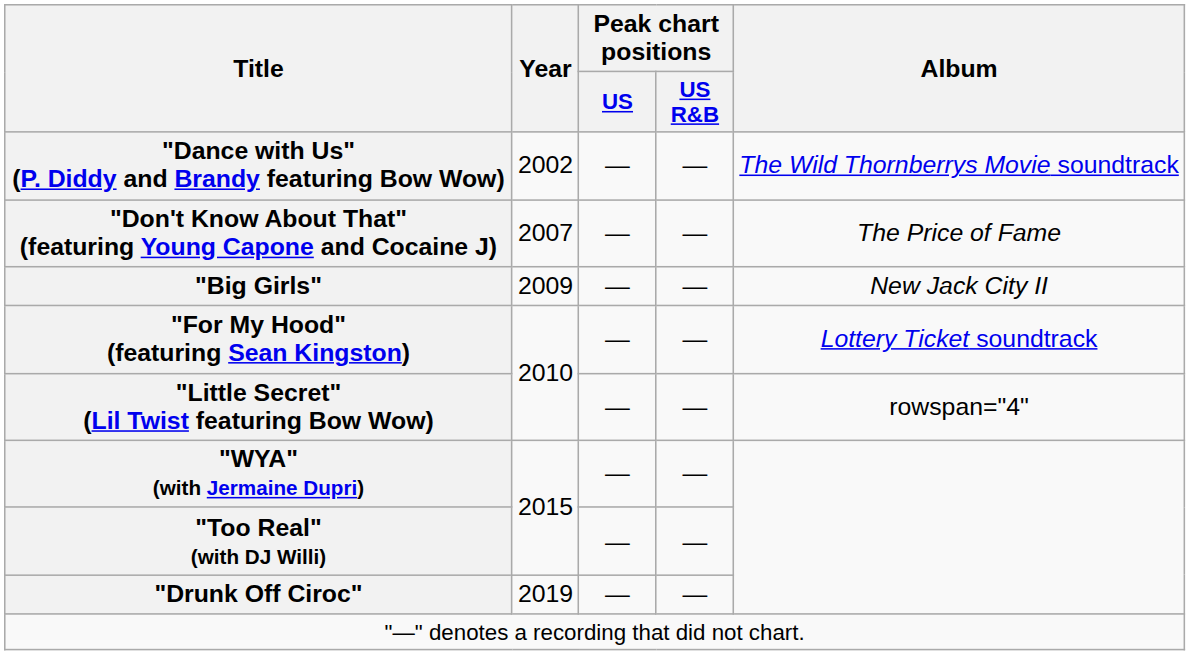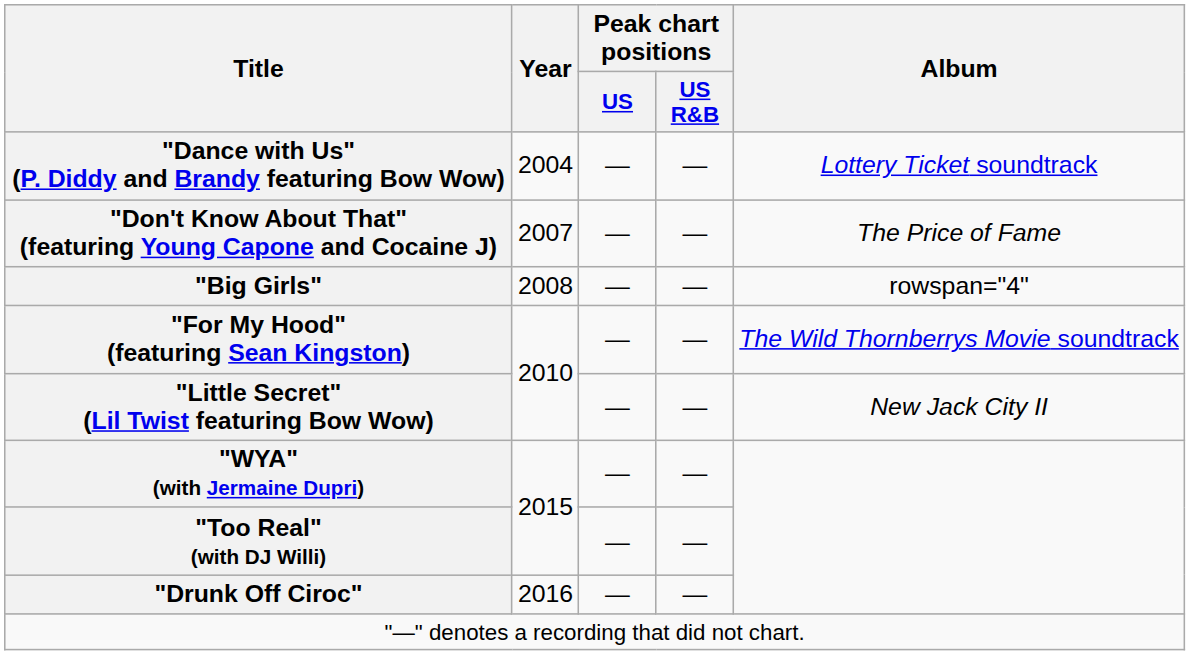(546, 165) 2002 -> (546, 165) 2004
(959, 165) The Wild Thornberrys Movie soundtrack -> (959, 165) Lottery Ticket soundtrack
(546, 285) 2009 -> (546, 285) 2008
(959, 285) New Jack City II -> (959, 285) rowspan="4"
(959, 339) Lottery Ticket soundtrack -> (959, 339) The Wild Thornberrys Movie soundtrack
(959, 406) rowspan="4" -> (959, 406) New Jack City II
(546, 594) 2019 -> (546, 594) 2016
